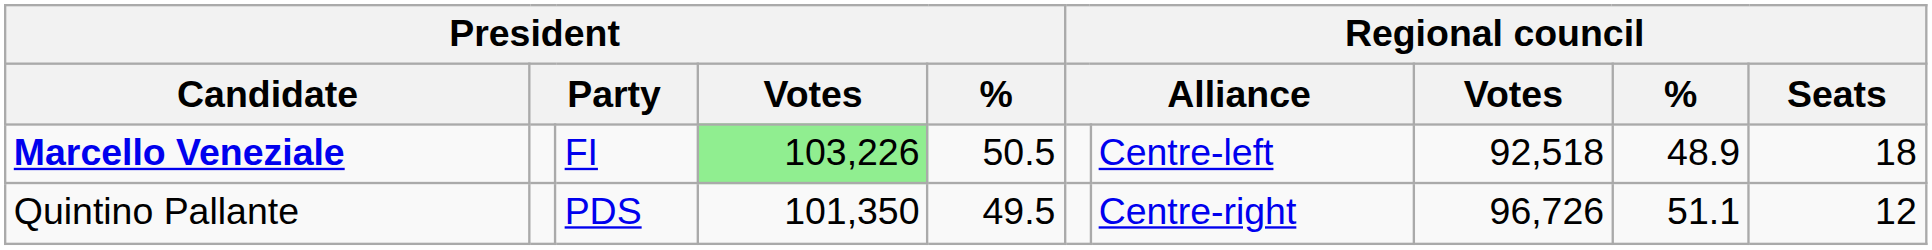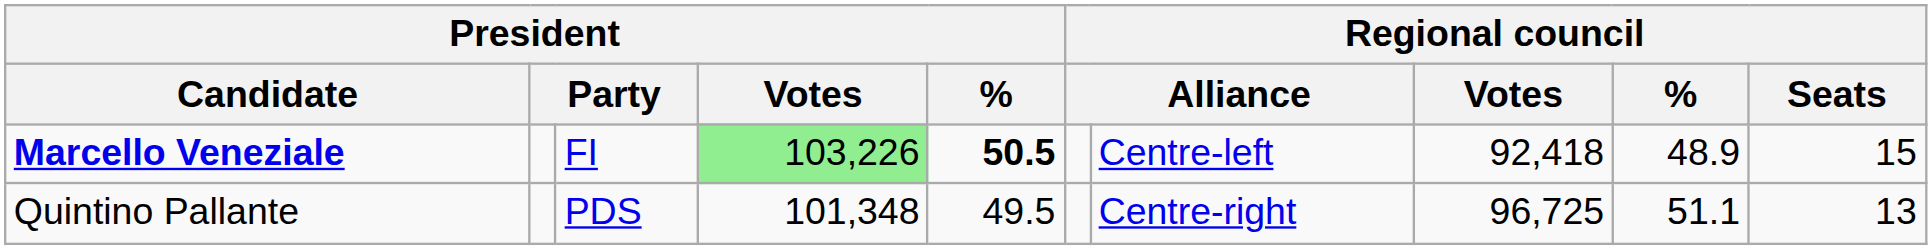(1019, 152) normal -> (1019, 152) bold
(1547, 152) 92,518 -> (1547, 152) 92,418
(1896, 152) 18 -> (1896, 152) 15
(852, 212) 101,350 -> (852, 212) 101,348
(1547, 212) 96,726 -> (1547, 212) 96,725
(1896, 212) 12 -> (1896, 212) 13
